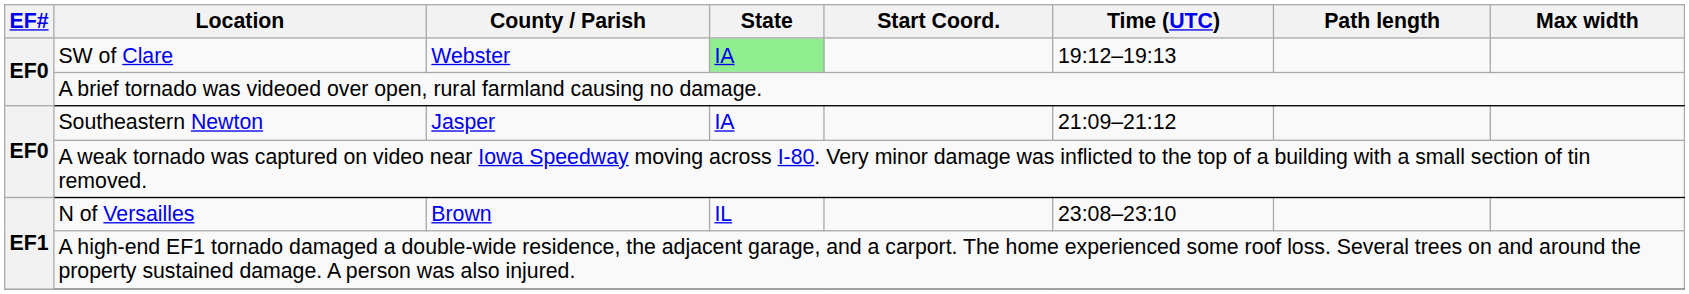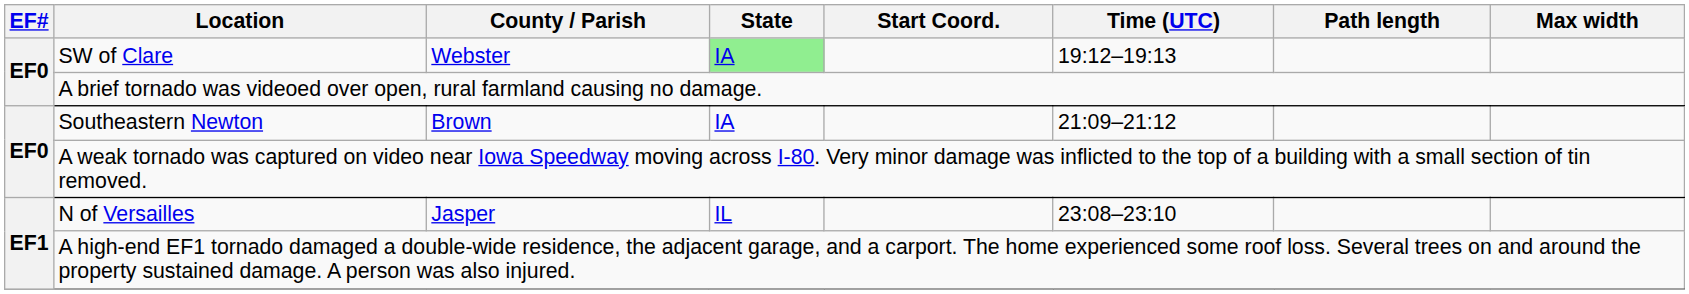(463, 122) Jasper -> (461, 122) Brown
(461, 214) Brown -> (463, 214) Jasper
